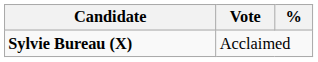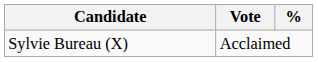(70, 43) bold -> (68, 43) normal
